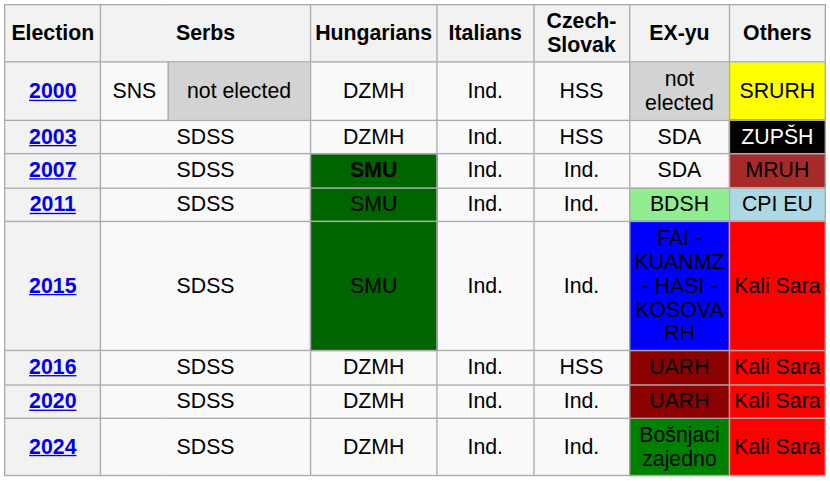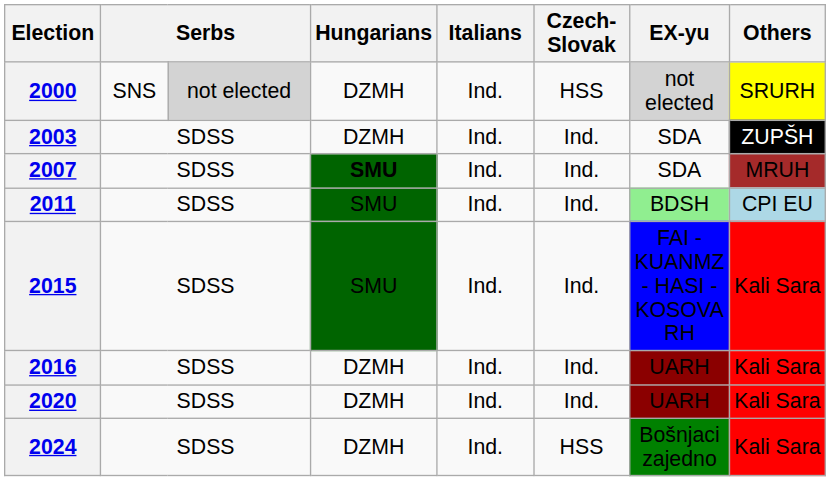(581, 136) HSS -> (581, 136) Ind.
(581, 367) HSS -> (581, 367) Ind.
(581, 446) Ind. -> (581, 446) HSS
